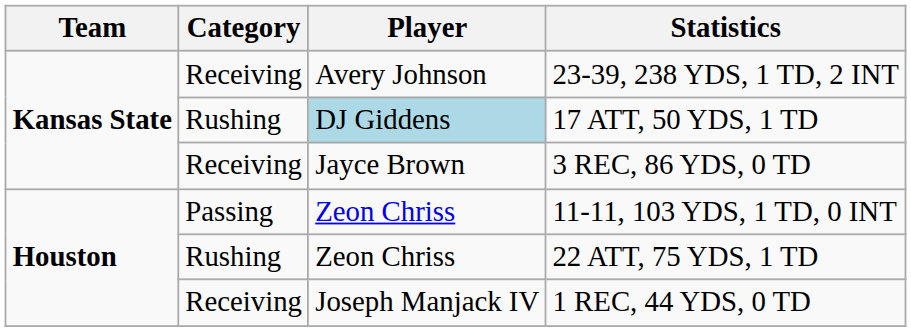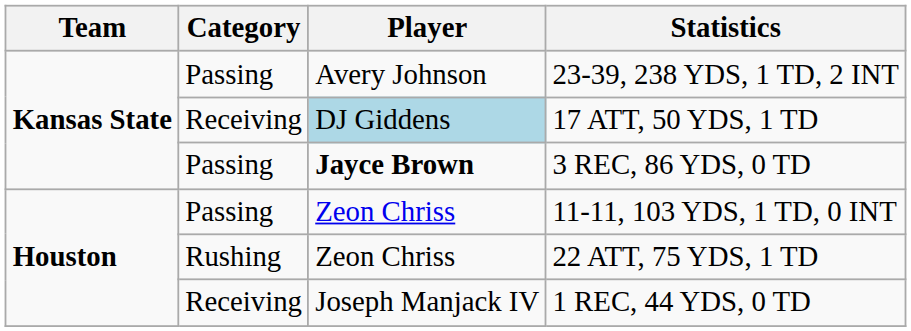(244, 73) Receiving -> (229, 73) Passing
(233, 119) Rushing -> (244, 119) Receiving
(244, 165) Receiving -> (229, 165) Passing
(390, 165) normal -> (395, 165) bold
